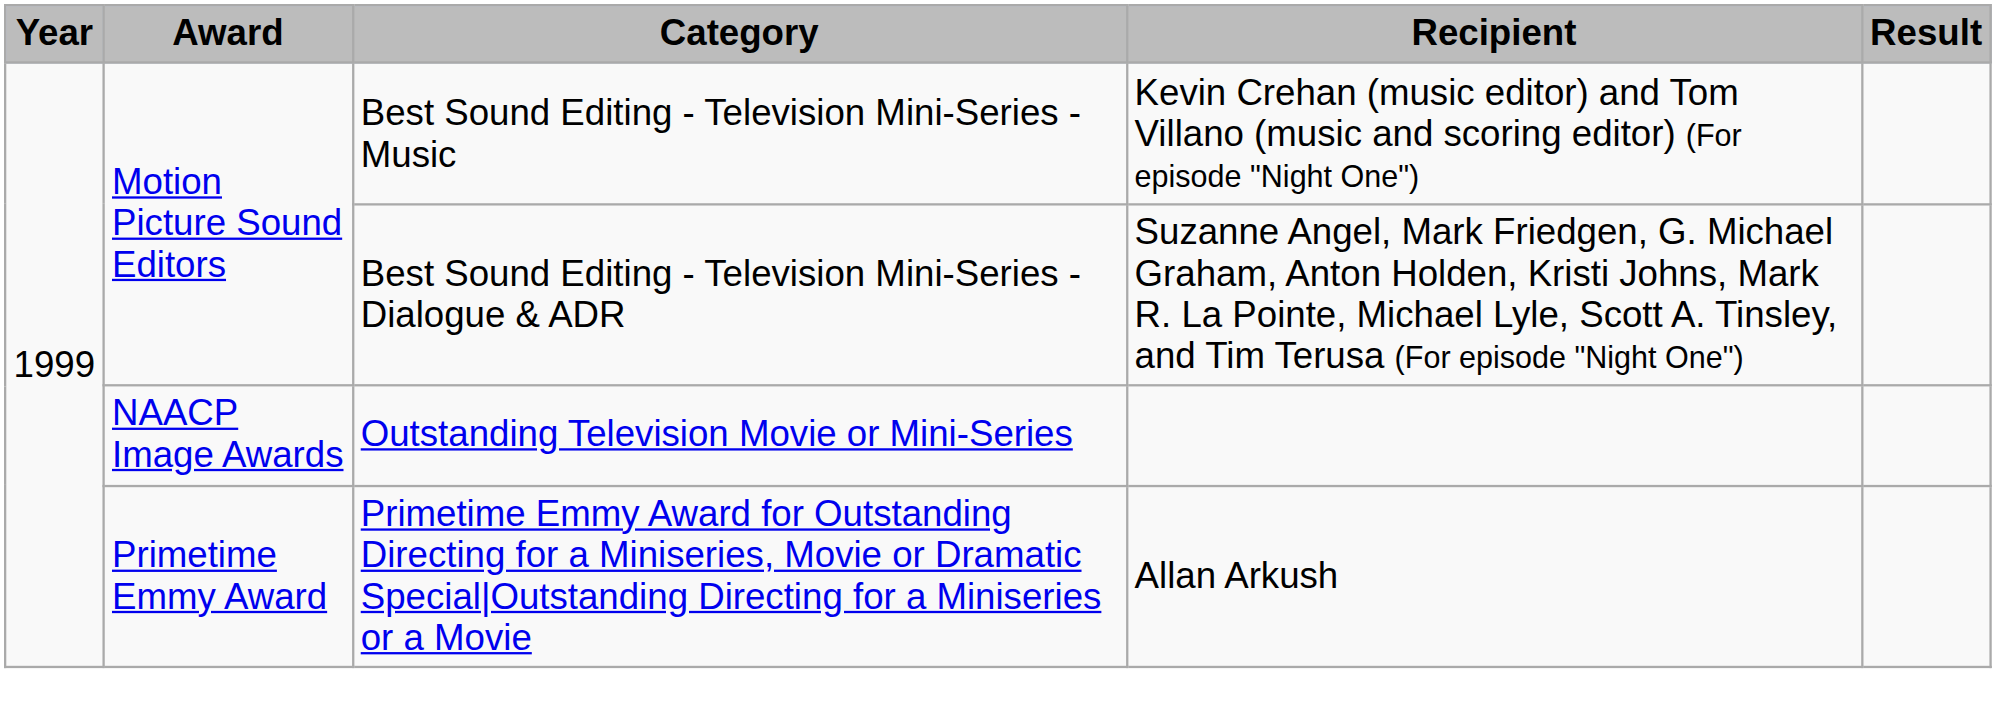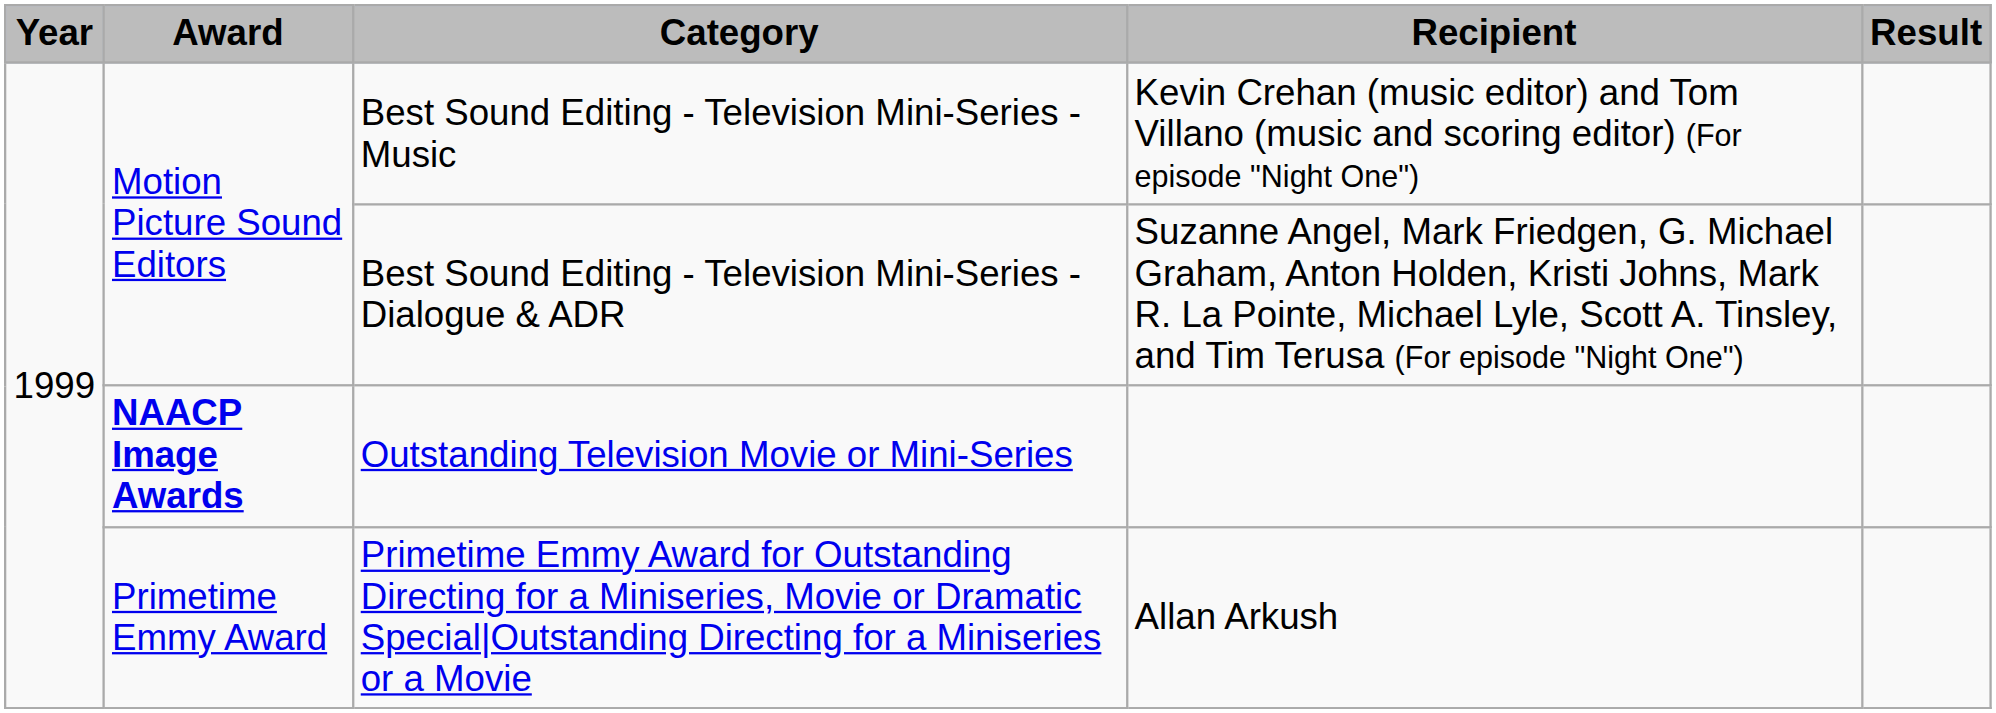(228, 434) normal -> (178, 455) bold
